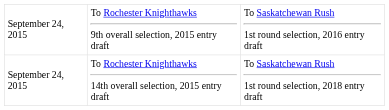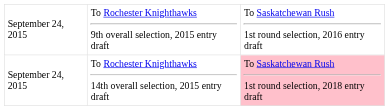(312, 80) no background -> (312, 80) pink background
